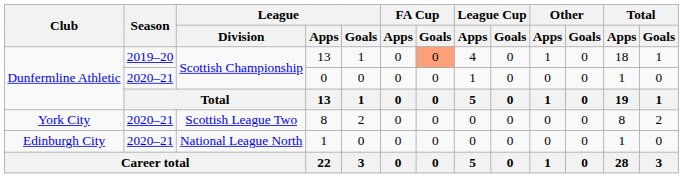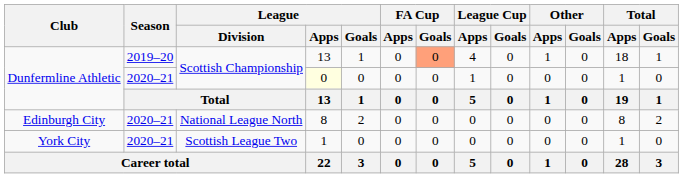(324, 78) no background -> (324, 78) lightyellow background
(64, 120) York City -> (64, 120) Edinburgh City
(241, 120) Scottish League Two -> (241, 120) National League North
(64, 141) Edinburgh City -> (64, 141) York City
(241, 141) National League North -> (241, 141) Scottish League Two
